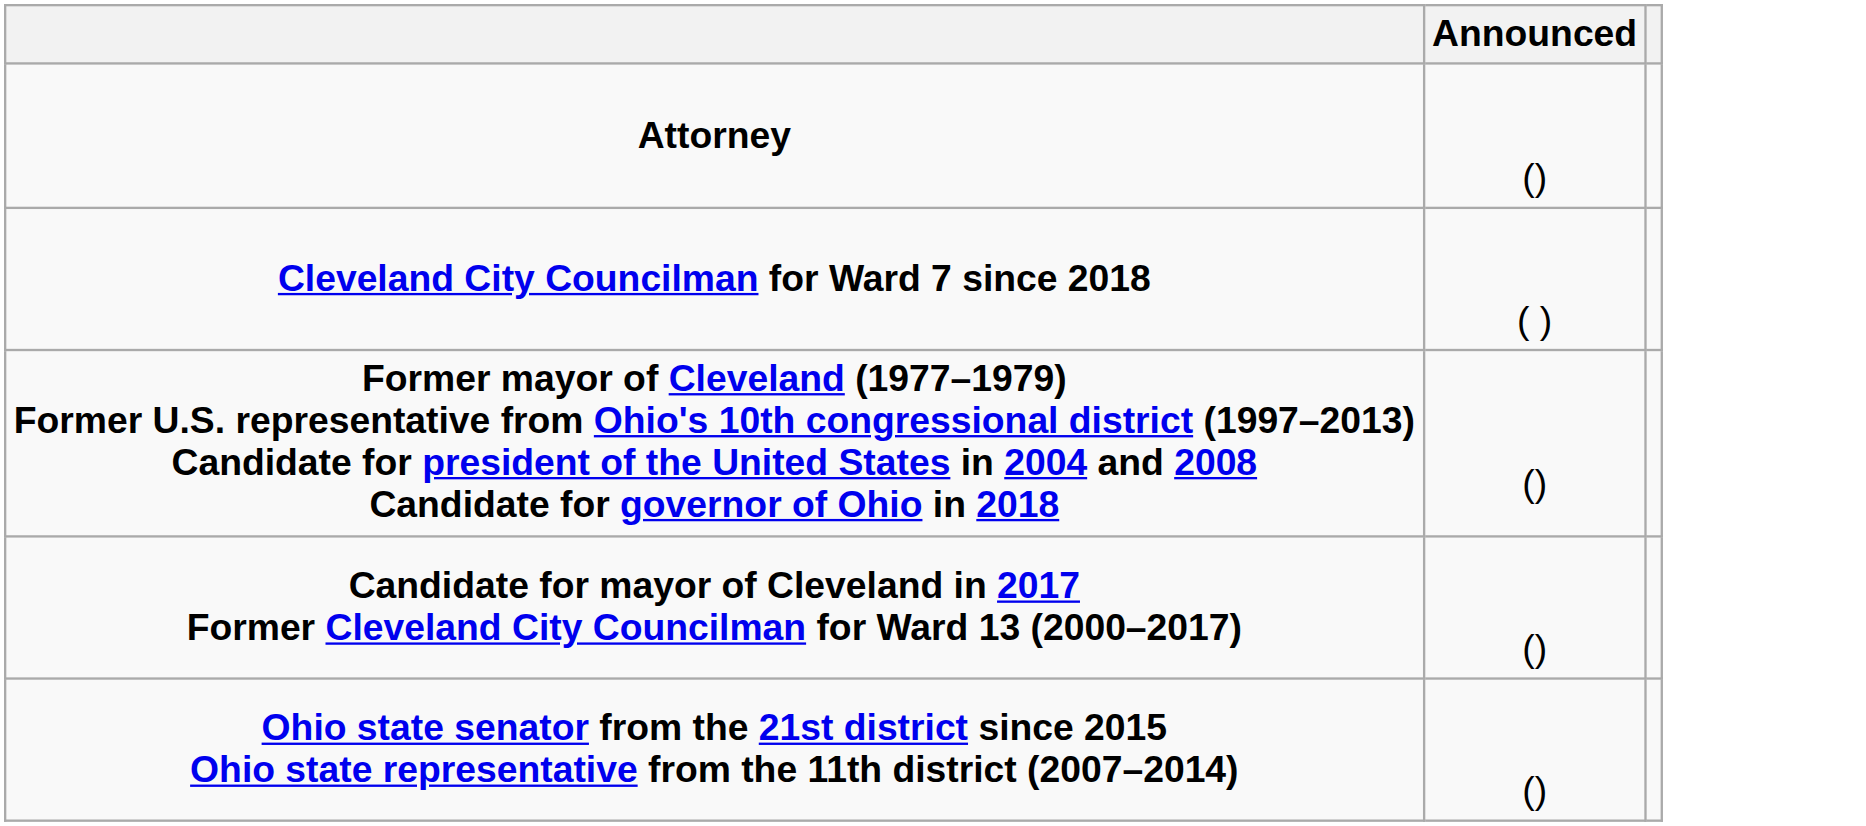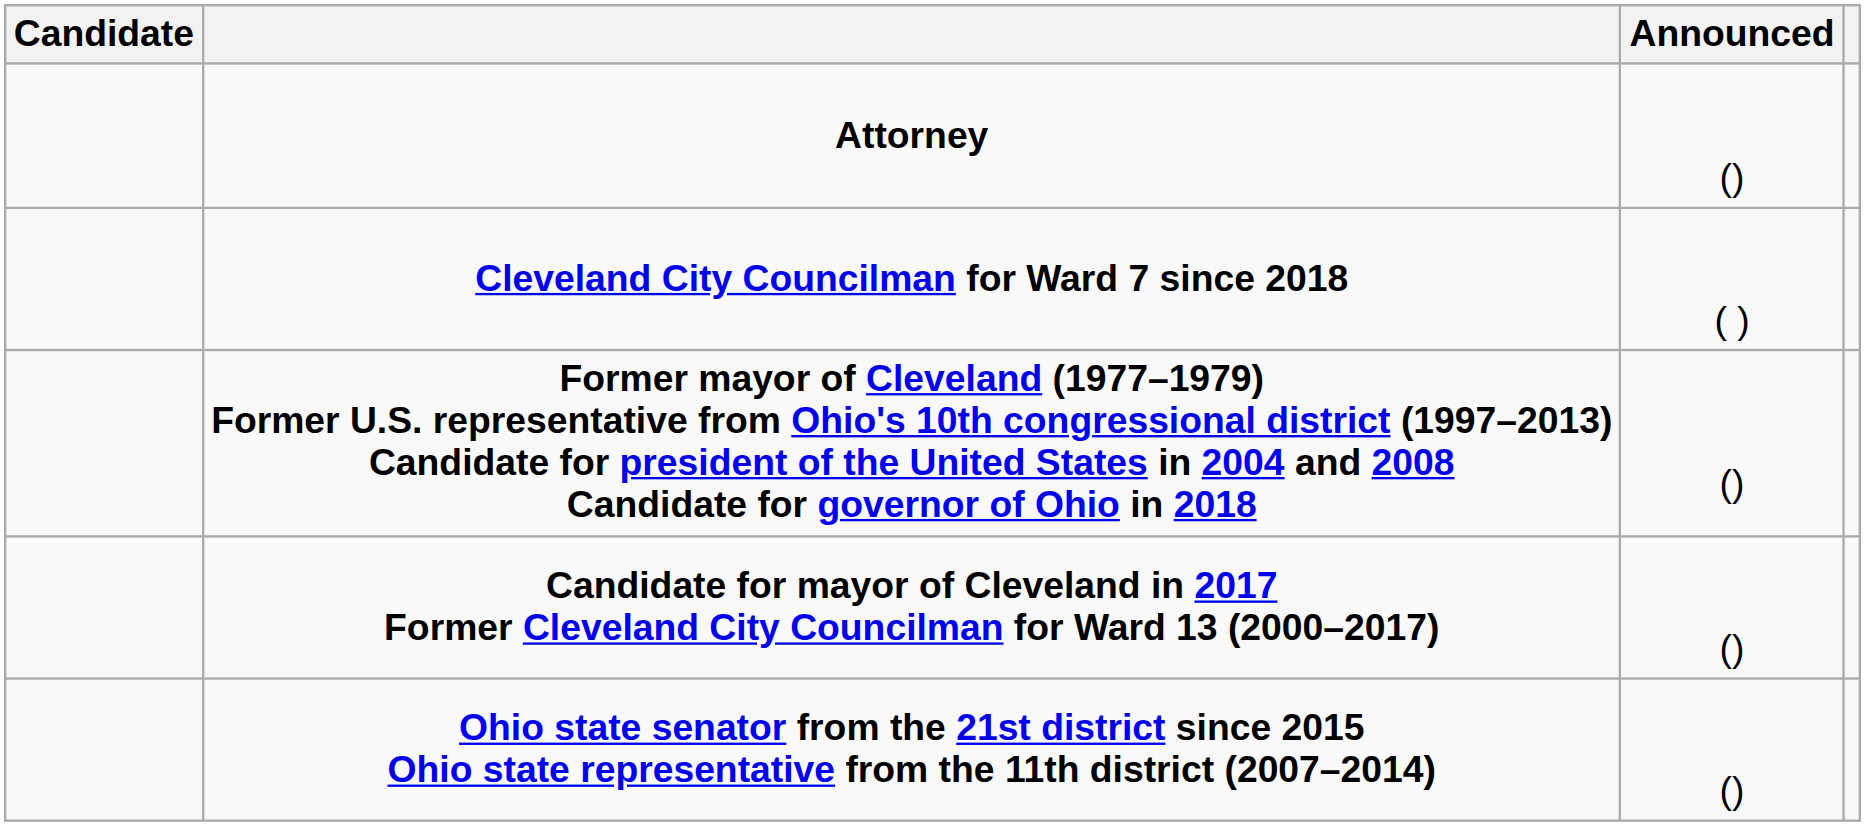+ column: (104, 34)
